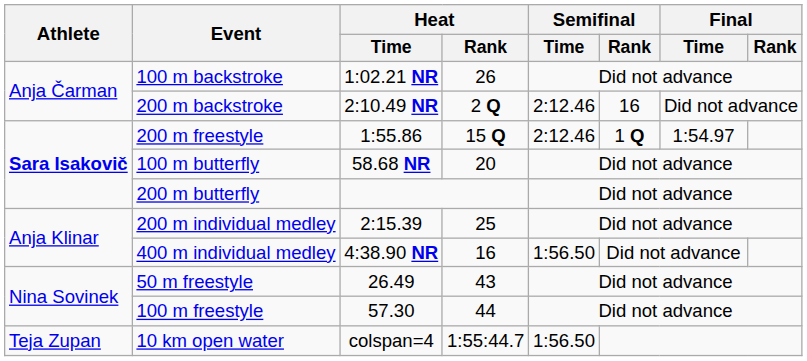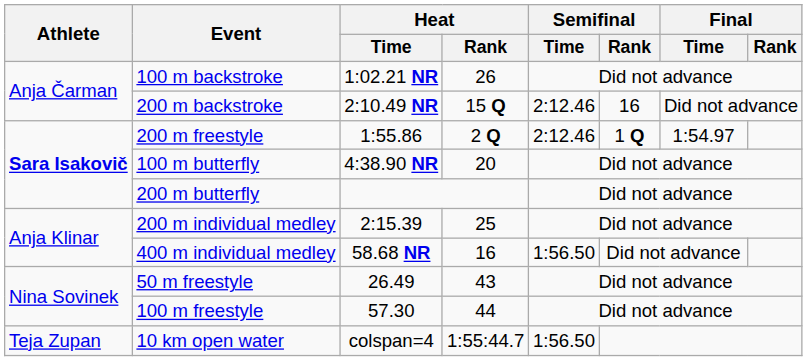(486, 106) 2 Q -> (486, 106) 15 Q
(486, 135) 15 Q -> (486, 135) 2 Q
(391, 165) 58.68 NR -> (391, 165) 4:38.90 NR
(391, 253) 4:38.90 NR -> (391, 253) 58.68 NR
